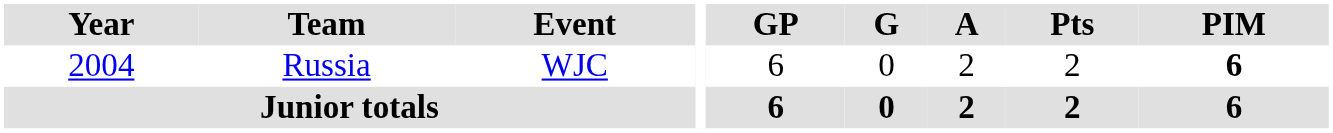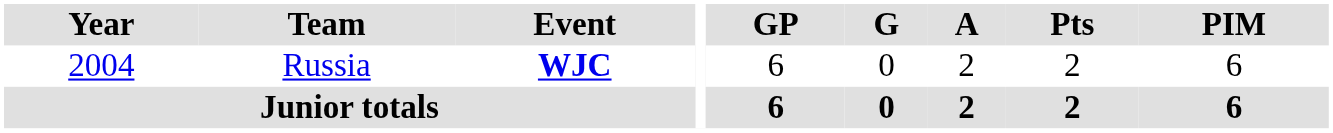(575, 65) normal -> (575, 65) bold
(1234, 65) bold -> (1234, 65) normal
